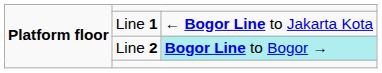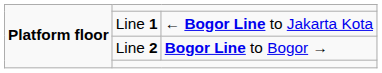(246, 48) paleturquoise background -> (246, 48) no background
